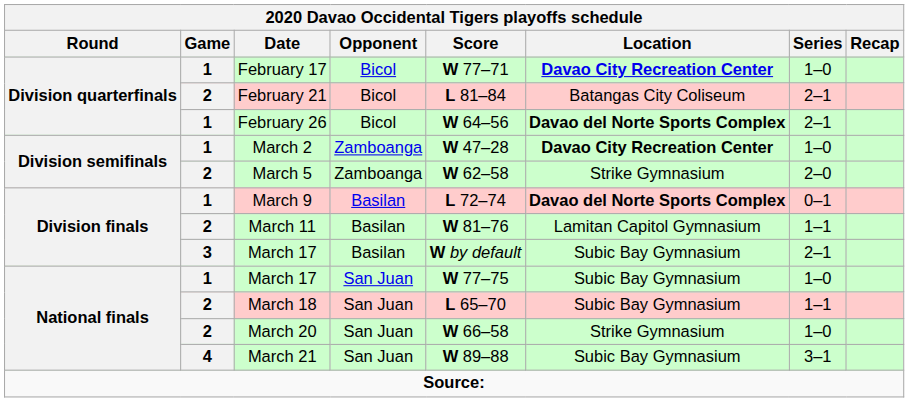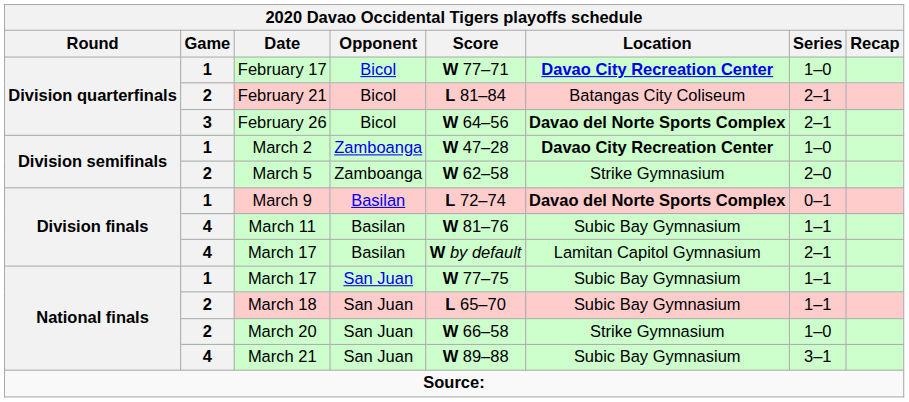(207, 122) 1 -> (207, 122) 3
(207, 226) 2 -> (207, 226) 4
(657, 226) Lamitan Capitol Gymnasium -> (657, 226) Subic Bay Gymnasium
(207, 252) 3 -> (207, 252) 4
(657, 252) Subic Bay Gymnasium -> (657, 252) Lamitan Capitol Gymnasium
(818, 278) 1–0 -> (818, 278) 1–1
